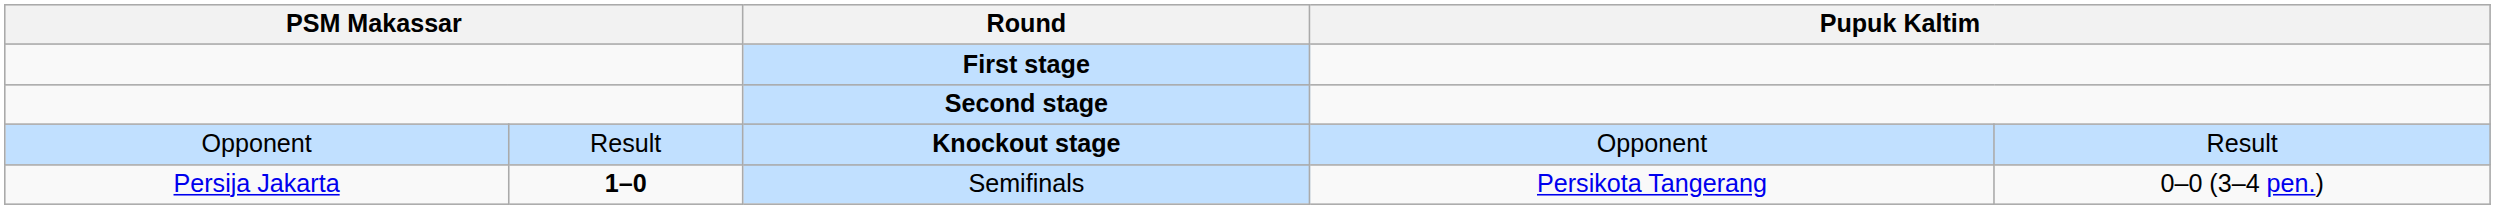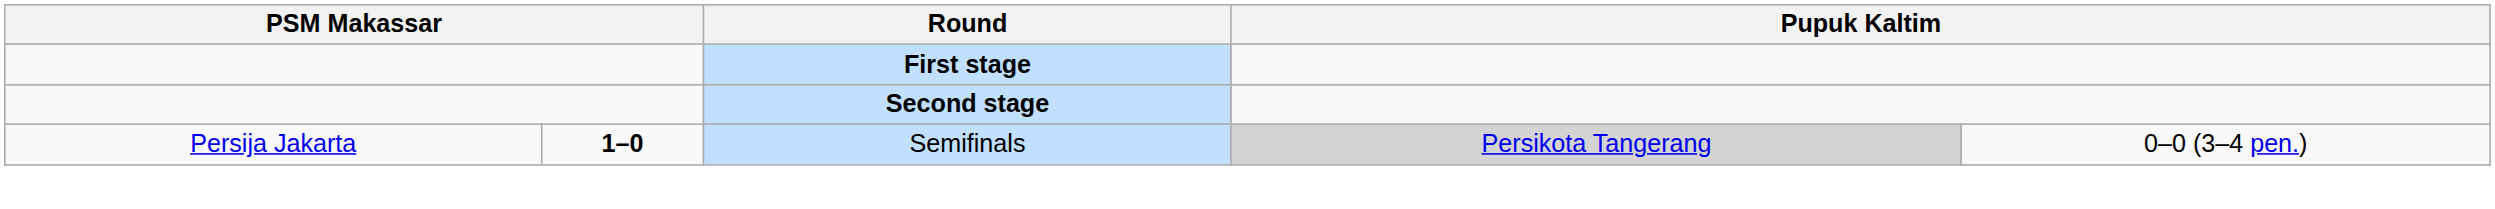- row: (1026, 143)
(1652, 183) no background -> (1597, 143) lightgrey background
